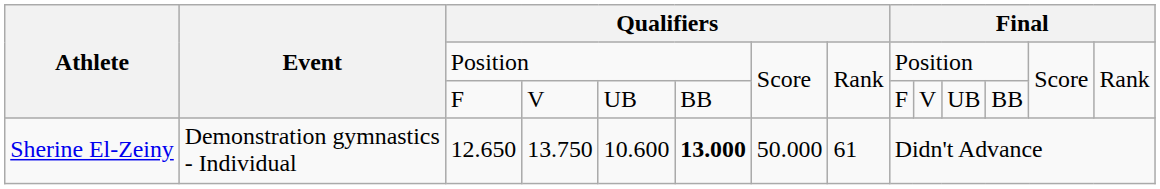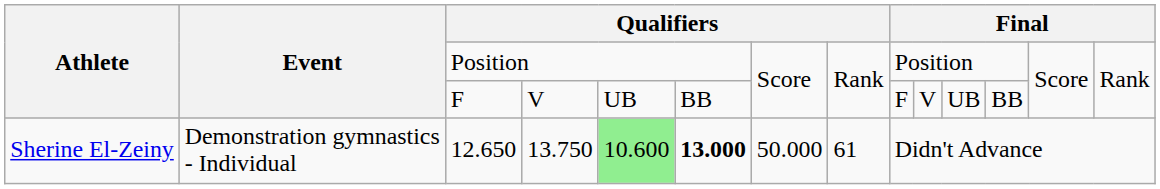(637, 150) no background -> (637, 150) lightgreen background
